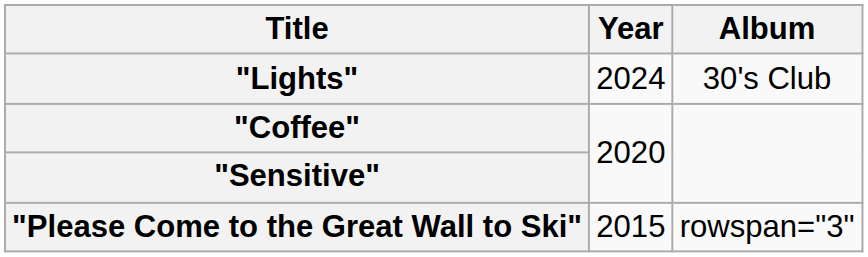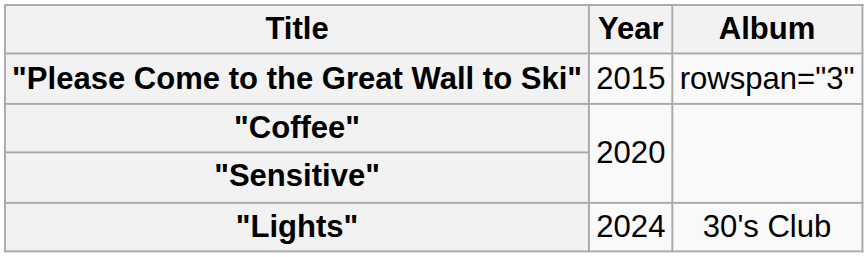rows swapped: (297, 226) <-> (297, 78)
